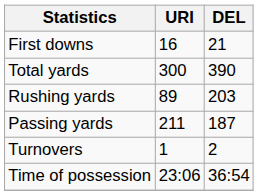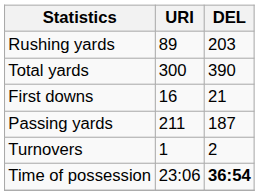rows swapped: (51, 44) <-> (62, 97)
(229, 176) normal -> (229, 176) bold
